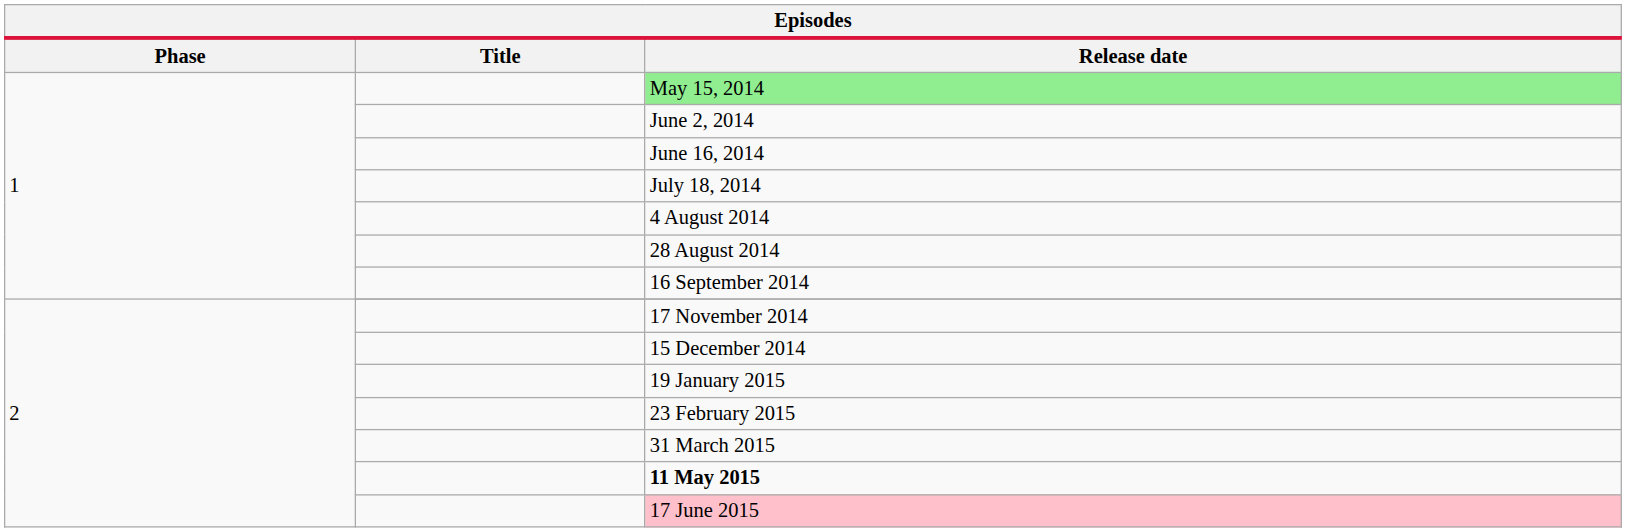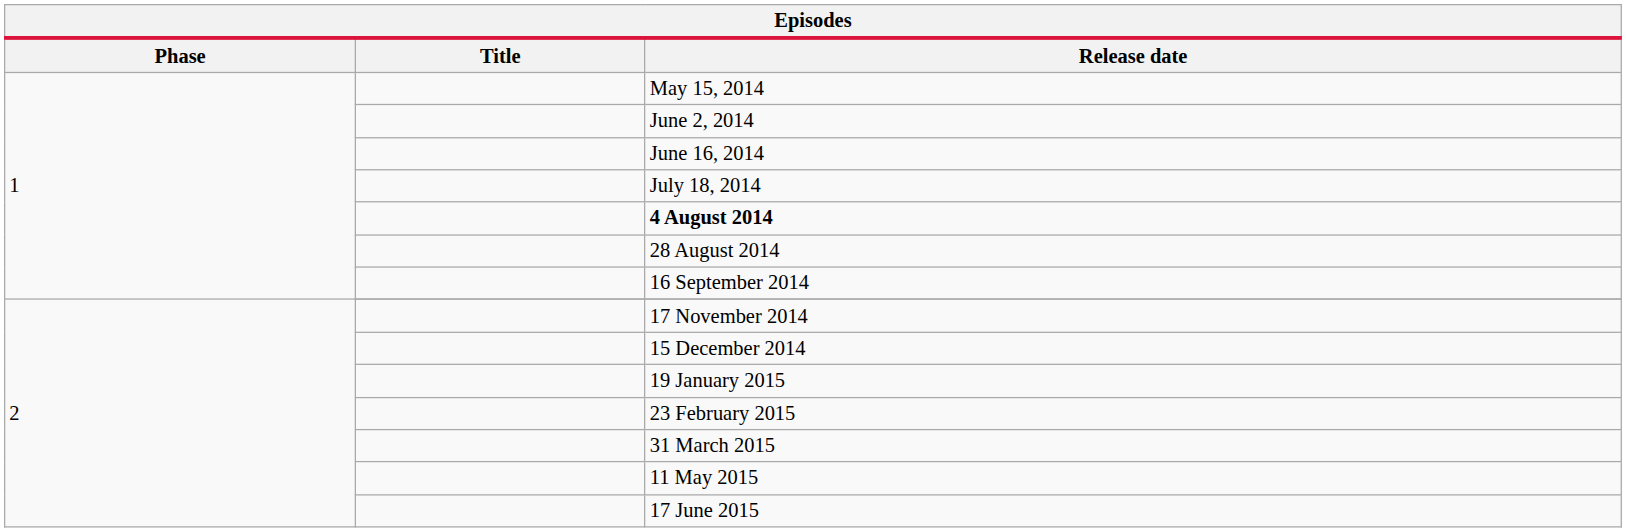(707, 88) lightgreen background -> (707, 88) no background
(709, 218) normal -> (711, 218) bold
(705, 478) bold -> (704, 478) normal
(704, 510) pink background -> (704, 510) no background
